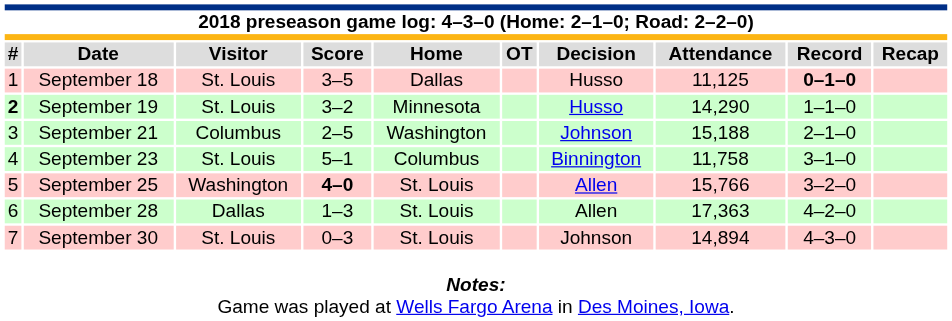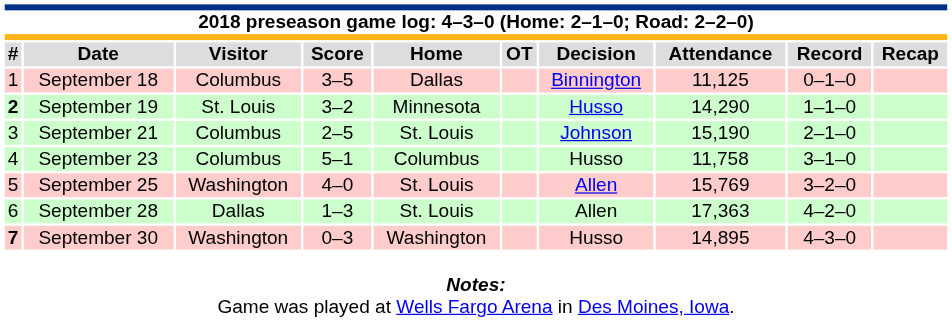(238, 80) St. Louis -> (238, 80) Columbus
(596, 80) Husso -> (596, 80) Binnington
(830, 80) bold -> (830, 80) normal
(436, 132) Washington -> (436, 132) St. Louis
(720, 132) 15,188 -> (720, 132) 15,190
(238, 158) St. Louis -> (238, 158) Columbus
(596, 158) Binnington -> (596, 158) Husso
(337, 185) bold -> (337, 185) normal
(720, 185) 15,766 -> (720, 185) 15,769
(13, 237) normal -> (13, 237) bold
(238, 237) St. Louis -> (238, 237) Washington
(436, 237) St. Louis -> (436, 237) Washington
(596, 237) Johnson -> (596, 237) Husso
(720, 237) 14,894 -> (720, 237) 14,895
